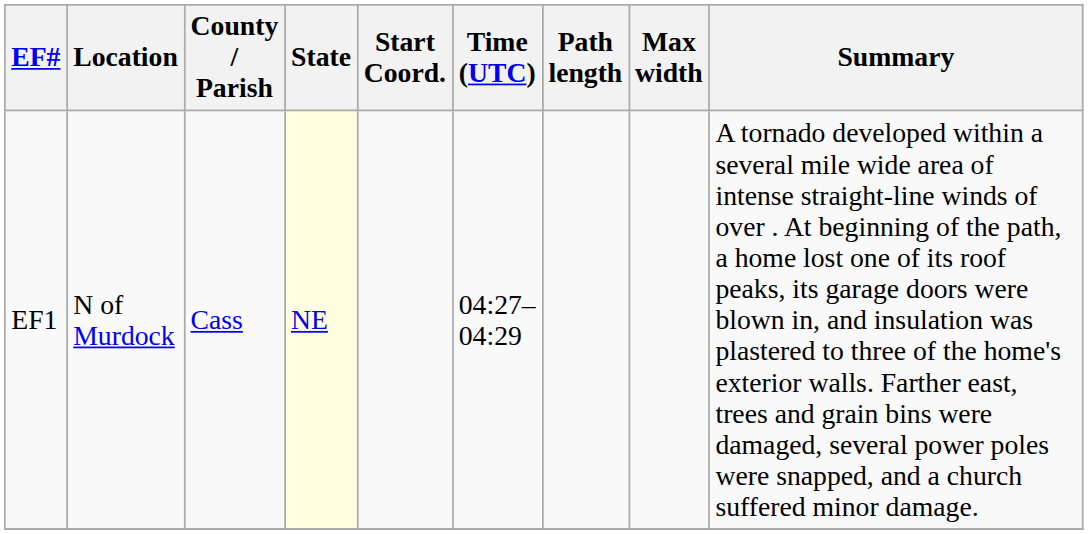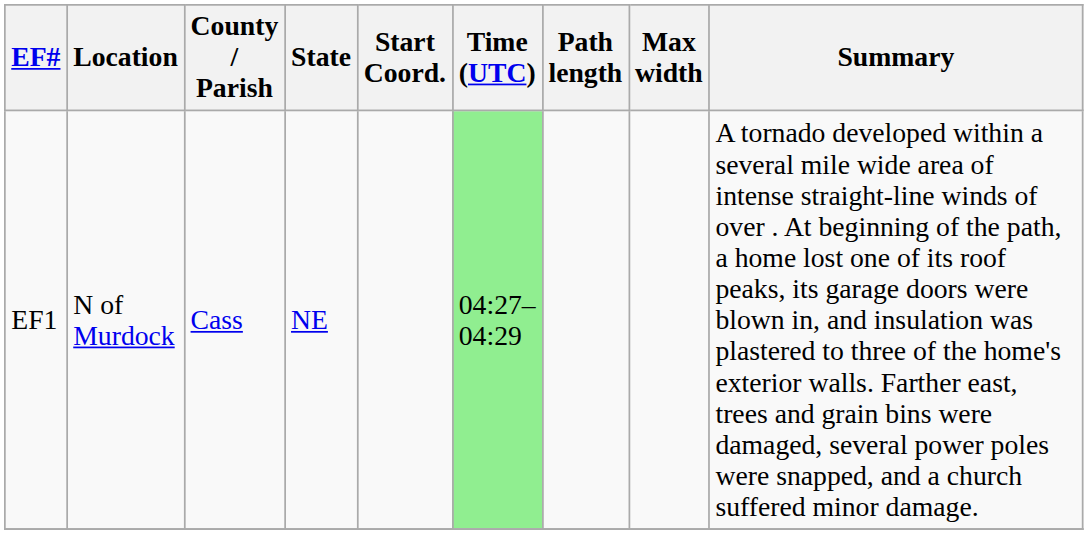(309, 319) lightyellow background -> (309, 319) no background
(497, 319) no background -> (497, 319) lightgreen background
